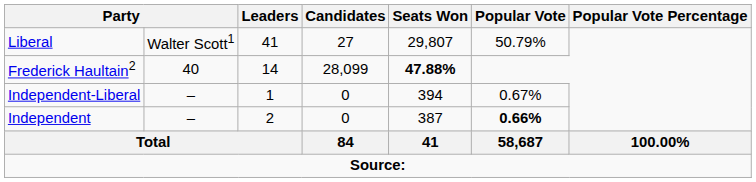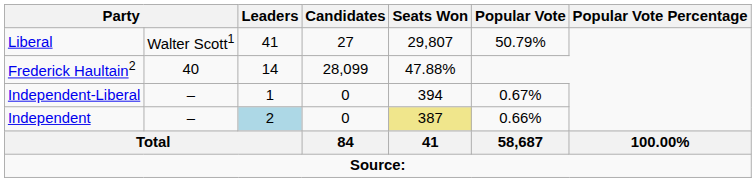(430, 69) bold -> (430, 69) normal
(270, 118) no background -> (270, 118) lightblue background
(430, 118) no background -> (430, 118) khaki background
(520, 118) bold -> (520, 118) normal
